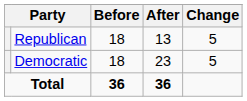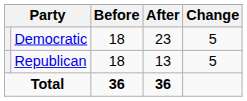rows swapped: (51, 61) <-> (50, 38)
